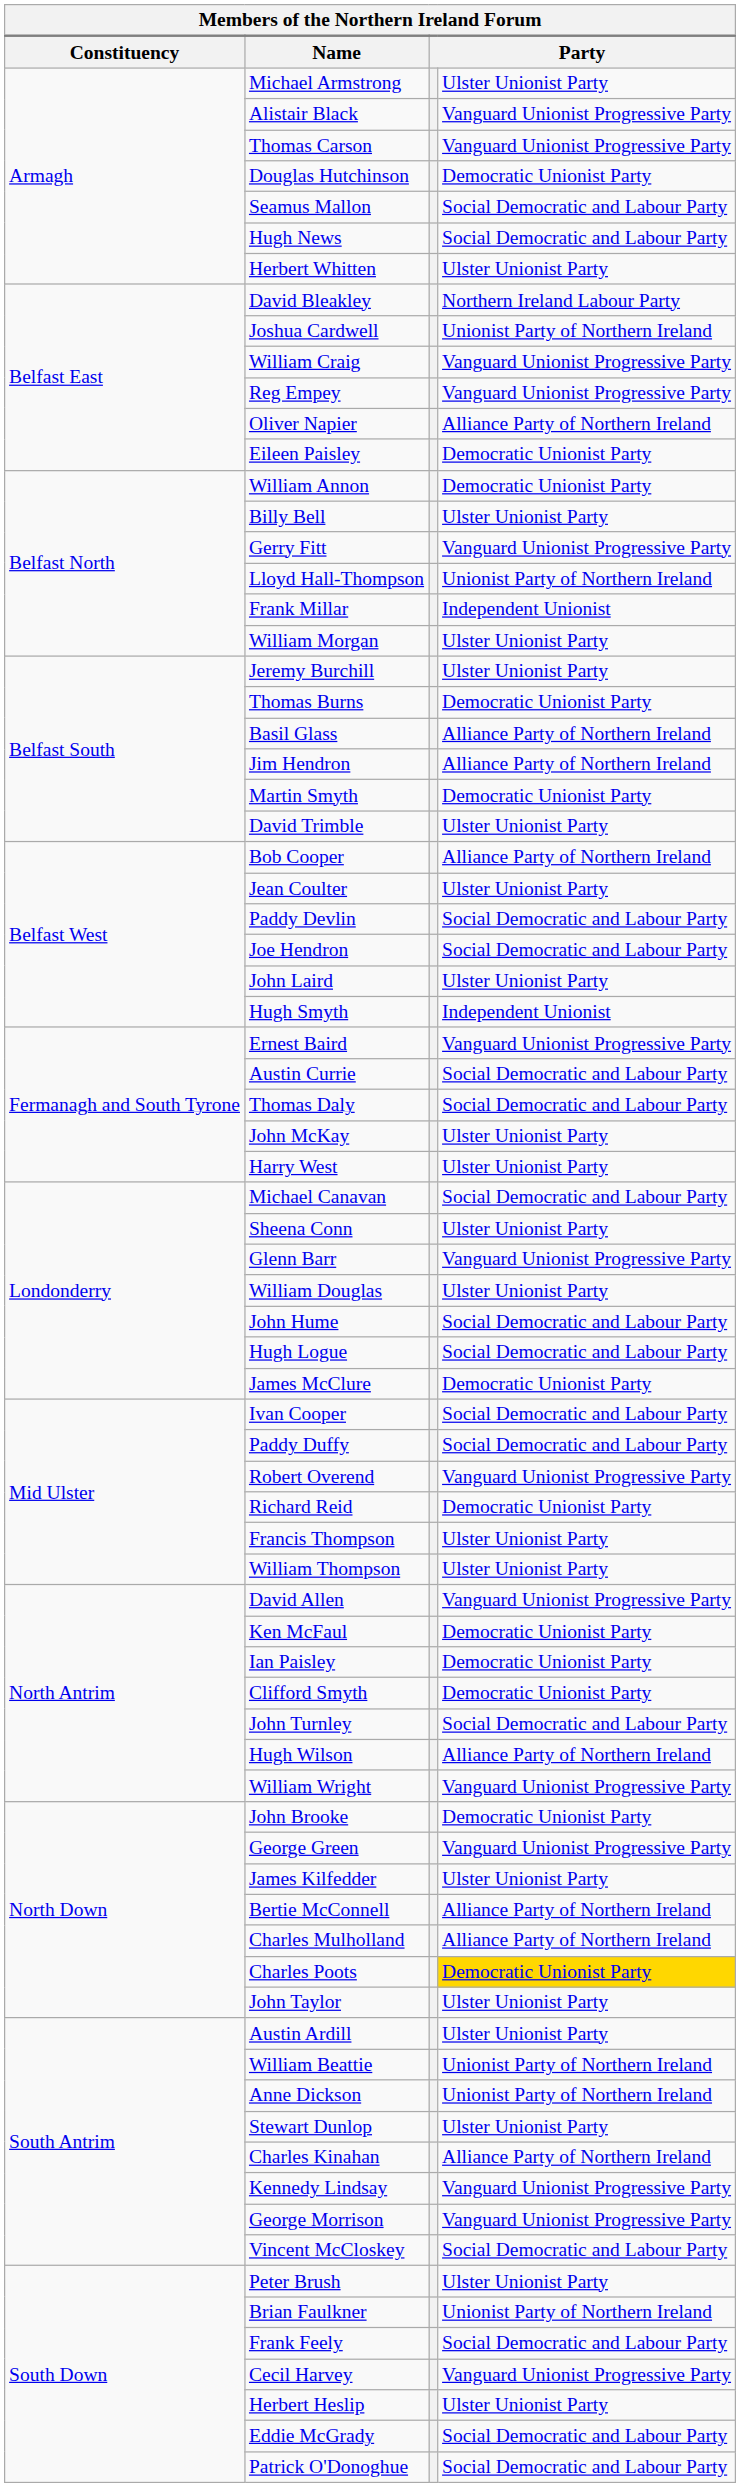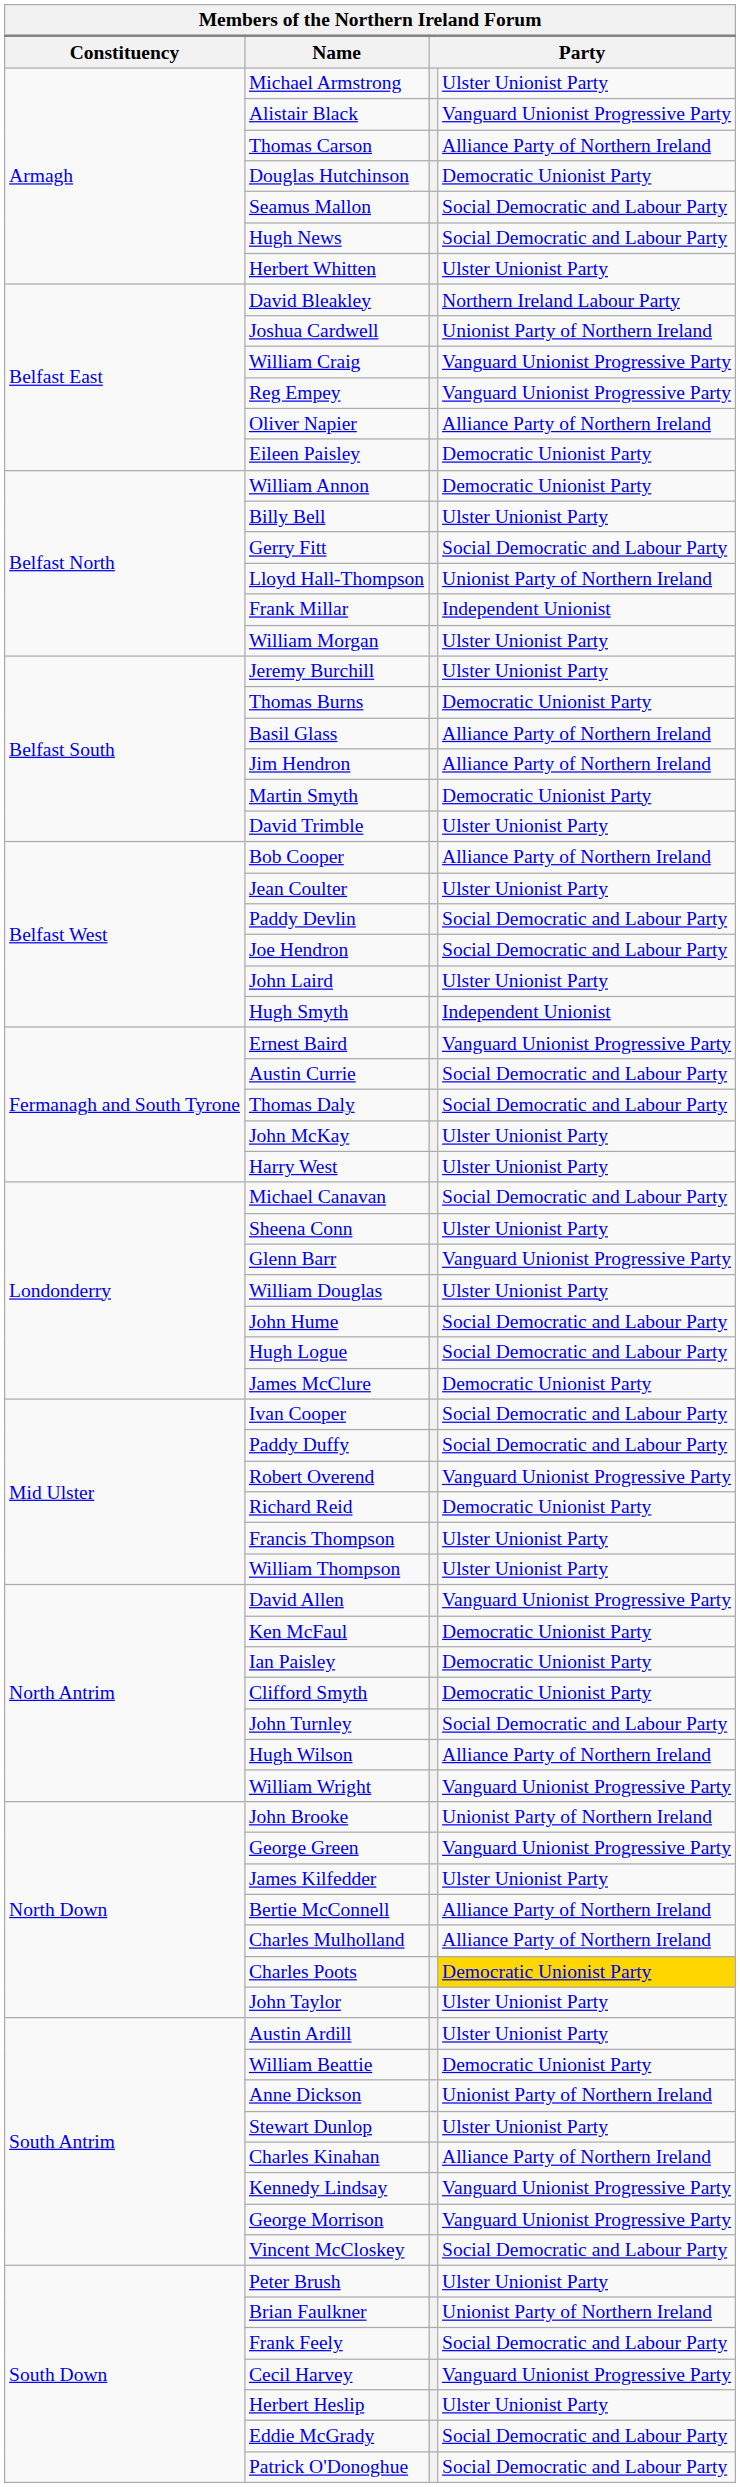(587, 145) Vanguard Unionist Progressive Party -> (576, 145) Alliance Party of Northern Ireland
(587, 547) Vanguard Unionist Progressive Party -> (585, 547) Social Democratic and Labour Party
(547, 1816) Democratic Unionist Party -> (577, 1816) Unionist Party of Northern Ireland
(577, 2064) Unionist Party of Northern Ireland -> (547, 2064) Democratic Unionist Party
